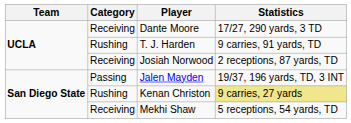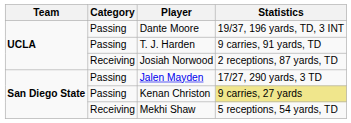(113, 29) Receiving -> (108, 29) Passing
(270, 29) 17/27, 290 yards, 3 TD -> (281, 29) 19/37, 196 yards, TD, 3 INT
(109, 45) Rushing -> (108, 45) Passing
(281, 77) 19/37, 196 yards, TD, 3 INT -> (270, 77) 17/27, 290 yards, 3 TD
(109, 94) Rushing -> (108, 94) Passing
